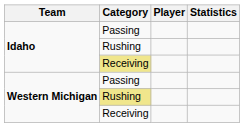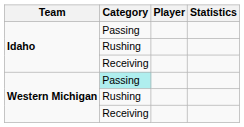(125, 63) khaki background -> (125, 63) no background
(121, 80) no background -> (121, 80) paleturquoise background
(122, 97) khaki background -> (122, 97) no background
